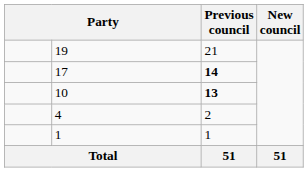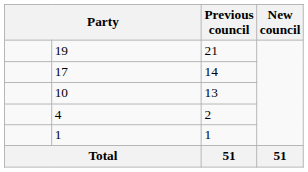(211, 72) bold -> (211, 72) normal
(211, 93) bold -> (211, 93) normal
